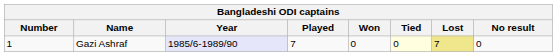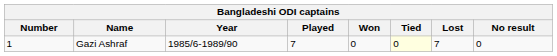(203, 43) lavender background -> (203, 43) no background
(437, 43) khaki background -> (437, 43) no background
